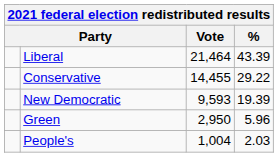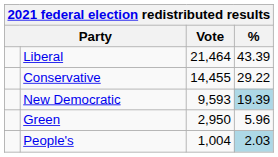(254, 99) no background -> (254, 99) lightblue background
(257, 141) no background -> (257, 141) lightblue background
